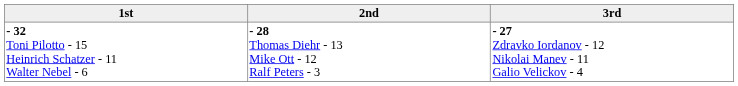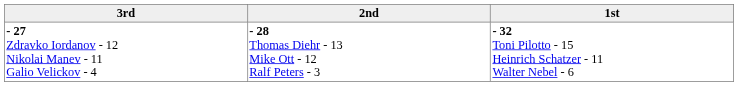columns swapped: (126, 13) <-> (612, 13)
